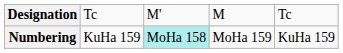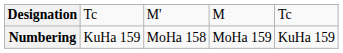(176, 37) paleturquoise background -> (176, 37) no background
